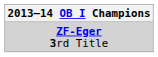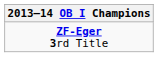(79, 37) lightgrey background -> (79, 37) no background
